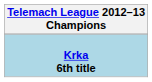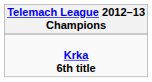(76, 61) lightblue background -> (76, 61) no background
